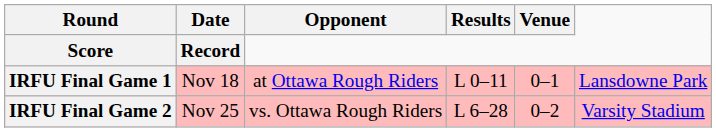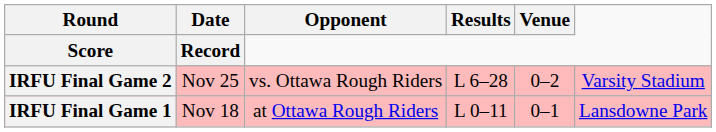rows swapped: (90, 80) <-> (90, 111)
